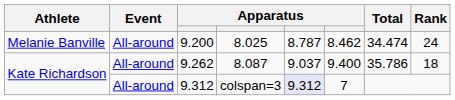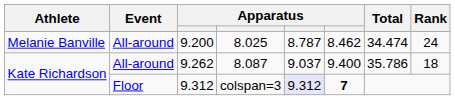(143, 85) All-around -> (128, 85) Floor
(344, 85) normal -> (344, 85) bold
